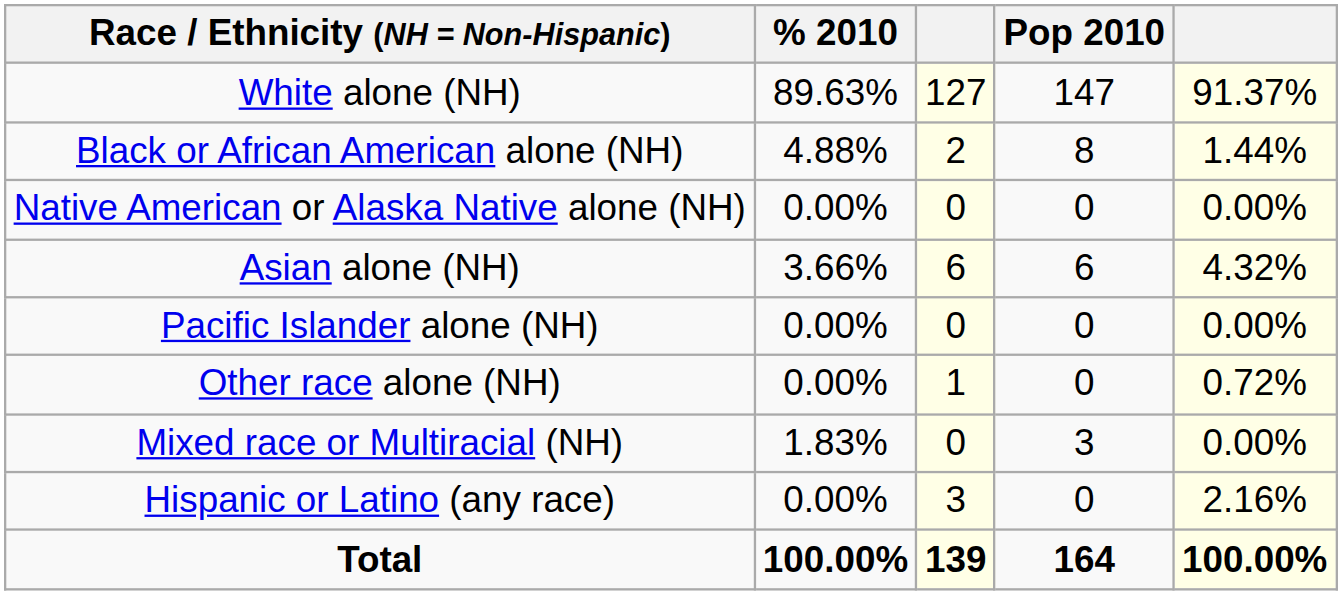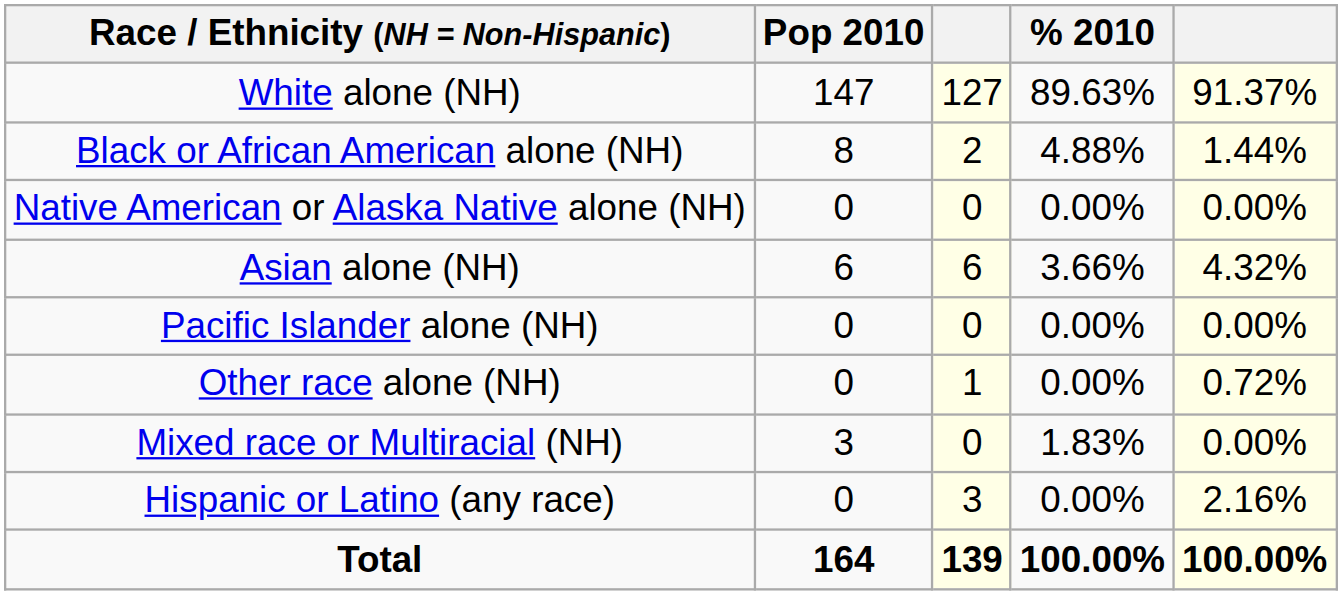columns swapped: (1084, 33) <-> (836, 33)
